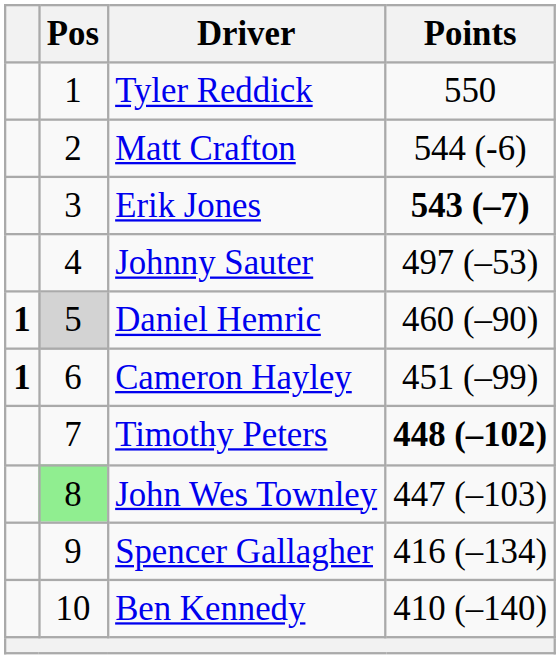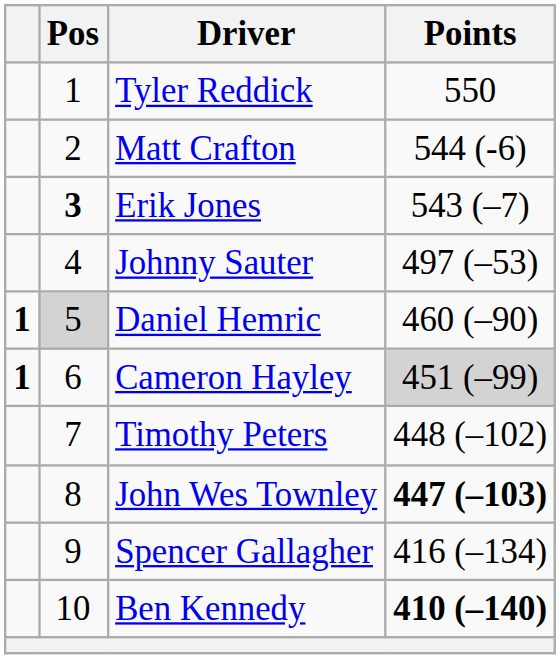(73, 205) normal -> (73, 205) bold
(470, 205) bold -> (470, 205) normal
(470, 377) no background -> (470, 377) lightgrey background
(470, 435) bold -> (470, 435) normal
(73, 492) lightgreen background -> (73, 492) no background
(470, 492) normal -> (470, 492) bold
(470, 607) normal -> (470, 607) bold
